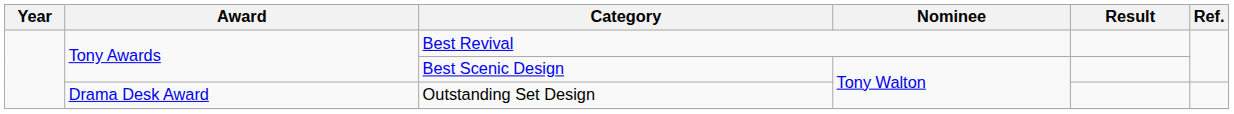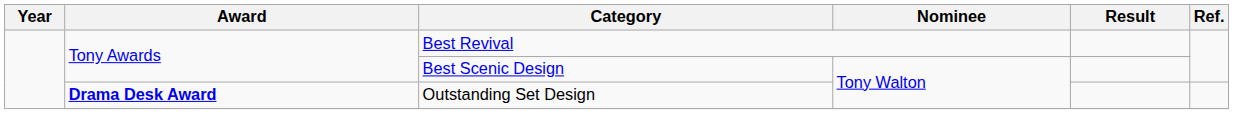(139, 95) normal -> (143, 95) bold
